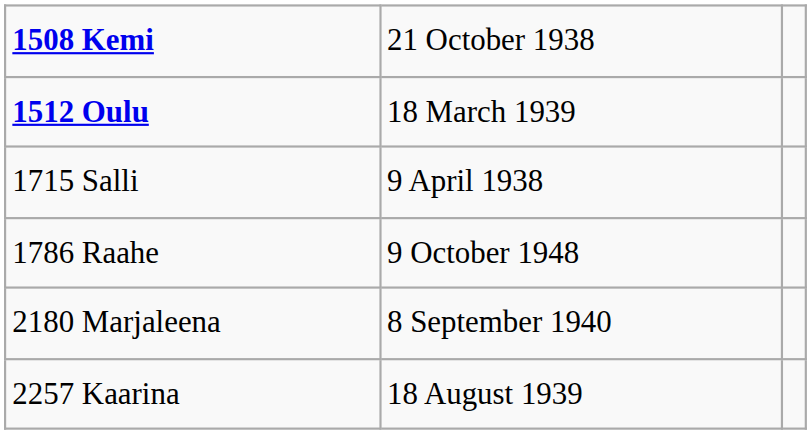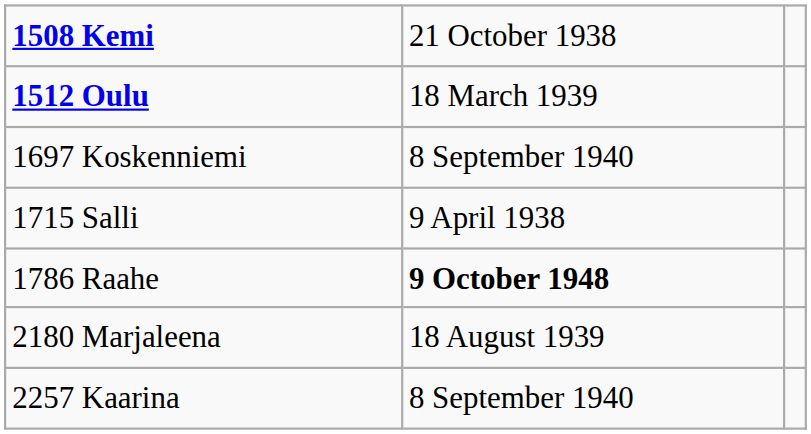+ row: (129, 156)
(483, 252) normal -> (509, 277) bold
(499, 322) 8 September 1940 -> (507, 337) 18 August 1939
(485, 393) 18 August 1939 -> (521, 398) 8 September 1940
